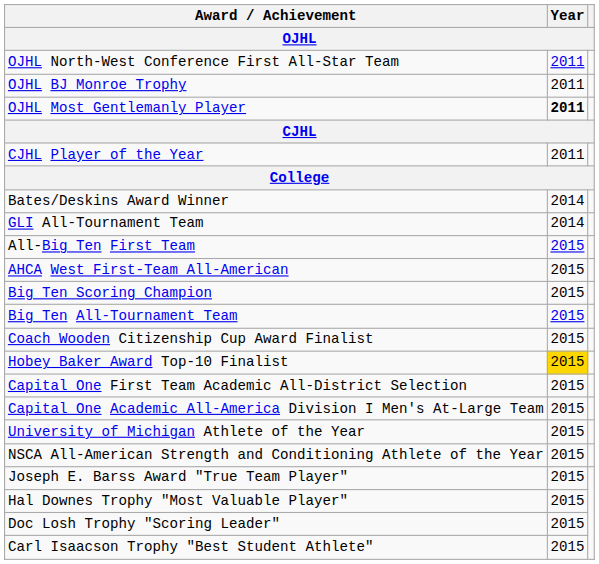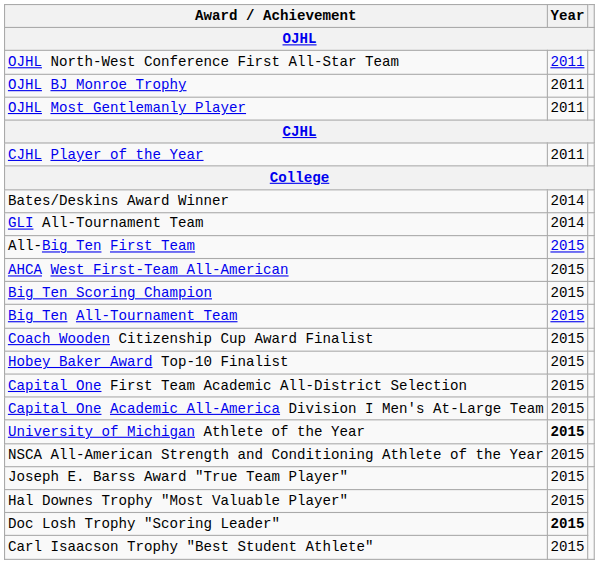(567, 108) bold -> (567, 108) normal
(567, 363) gold background -> (567, 363) no background
(567, 432) normal -> (567, 432) bold
(567, 524) normal -> (567, 524) bold
